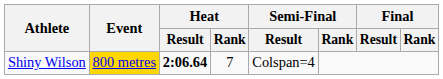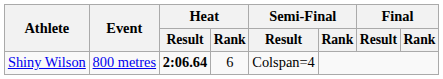(124, 62) gold background -> (124, 62) no background
(230, 62) 7 -> (230, 62) 6
